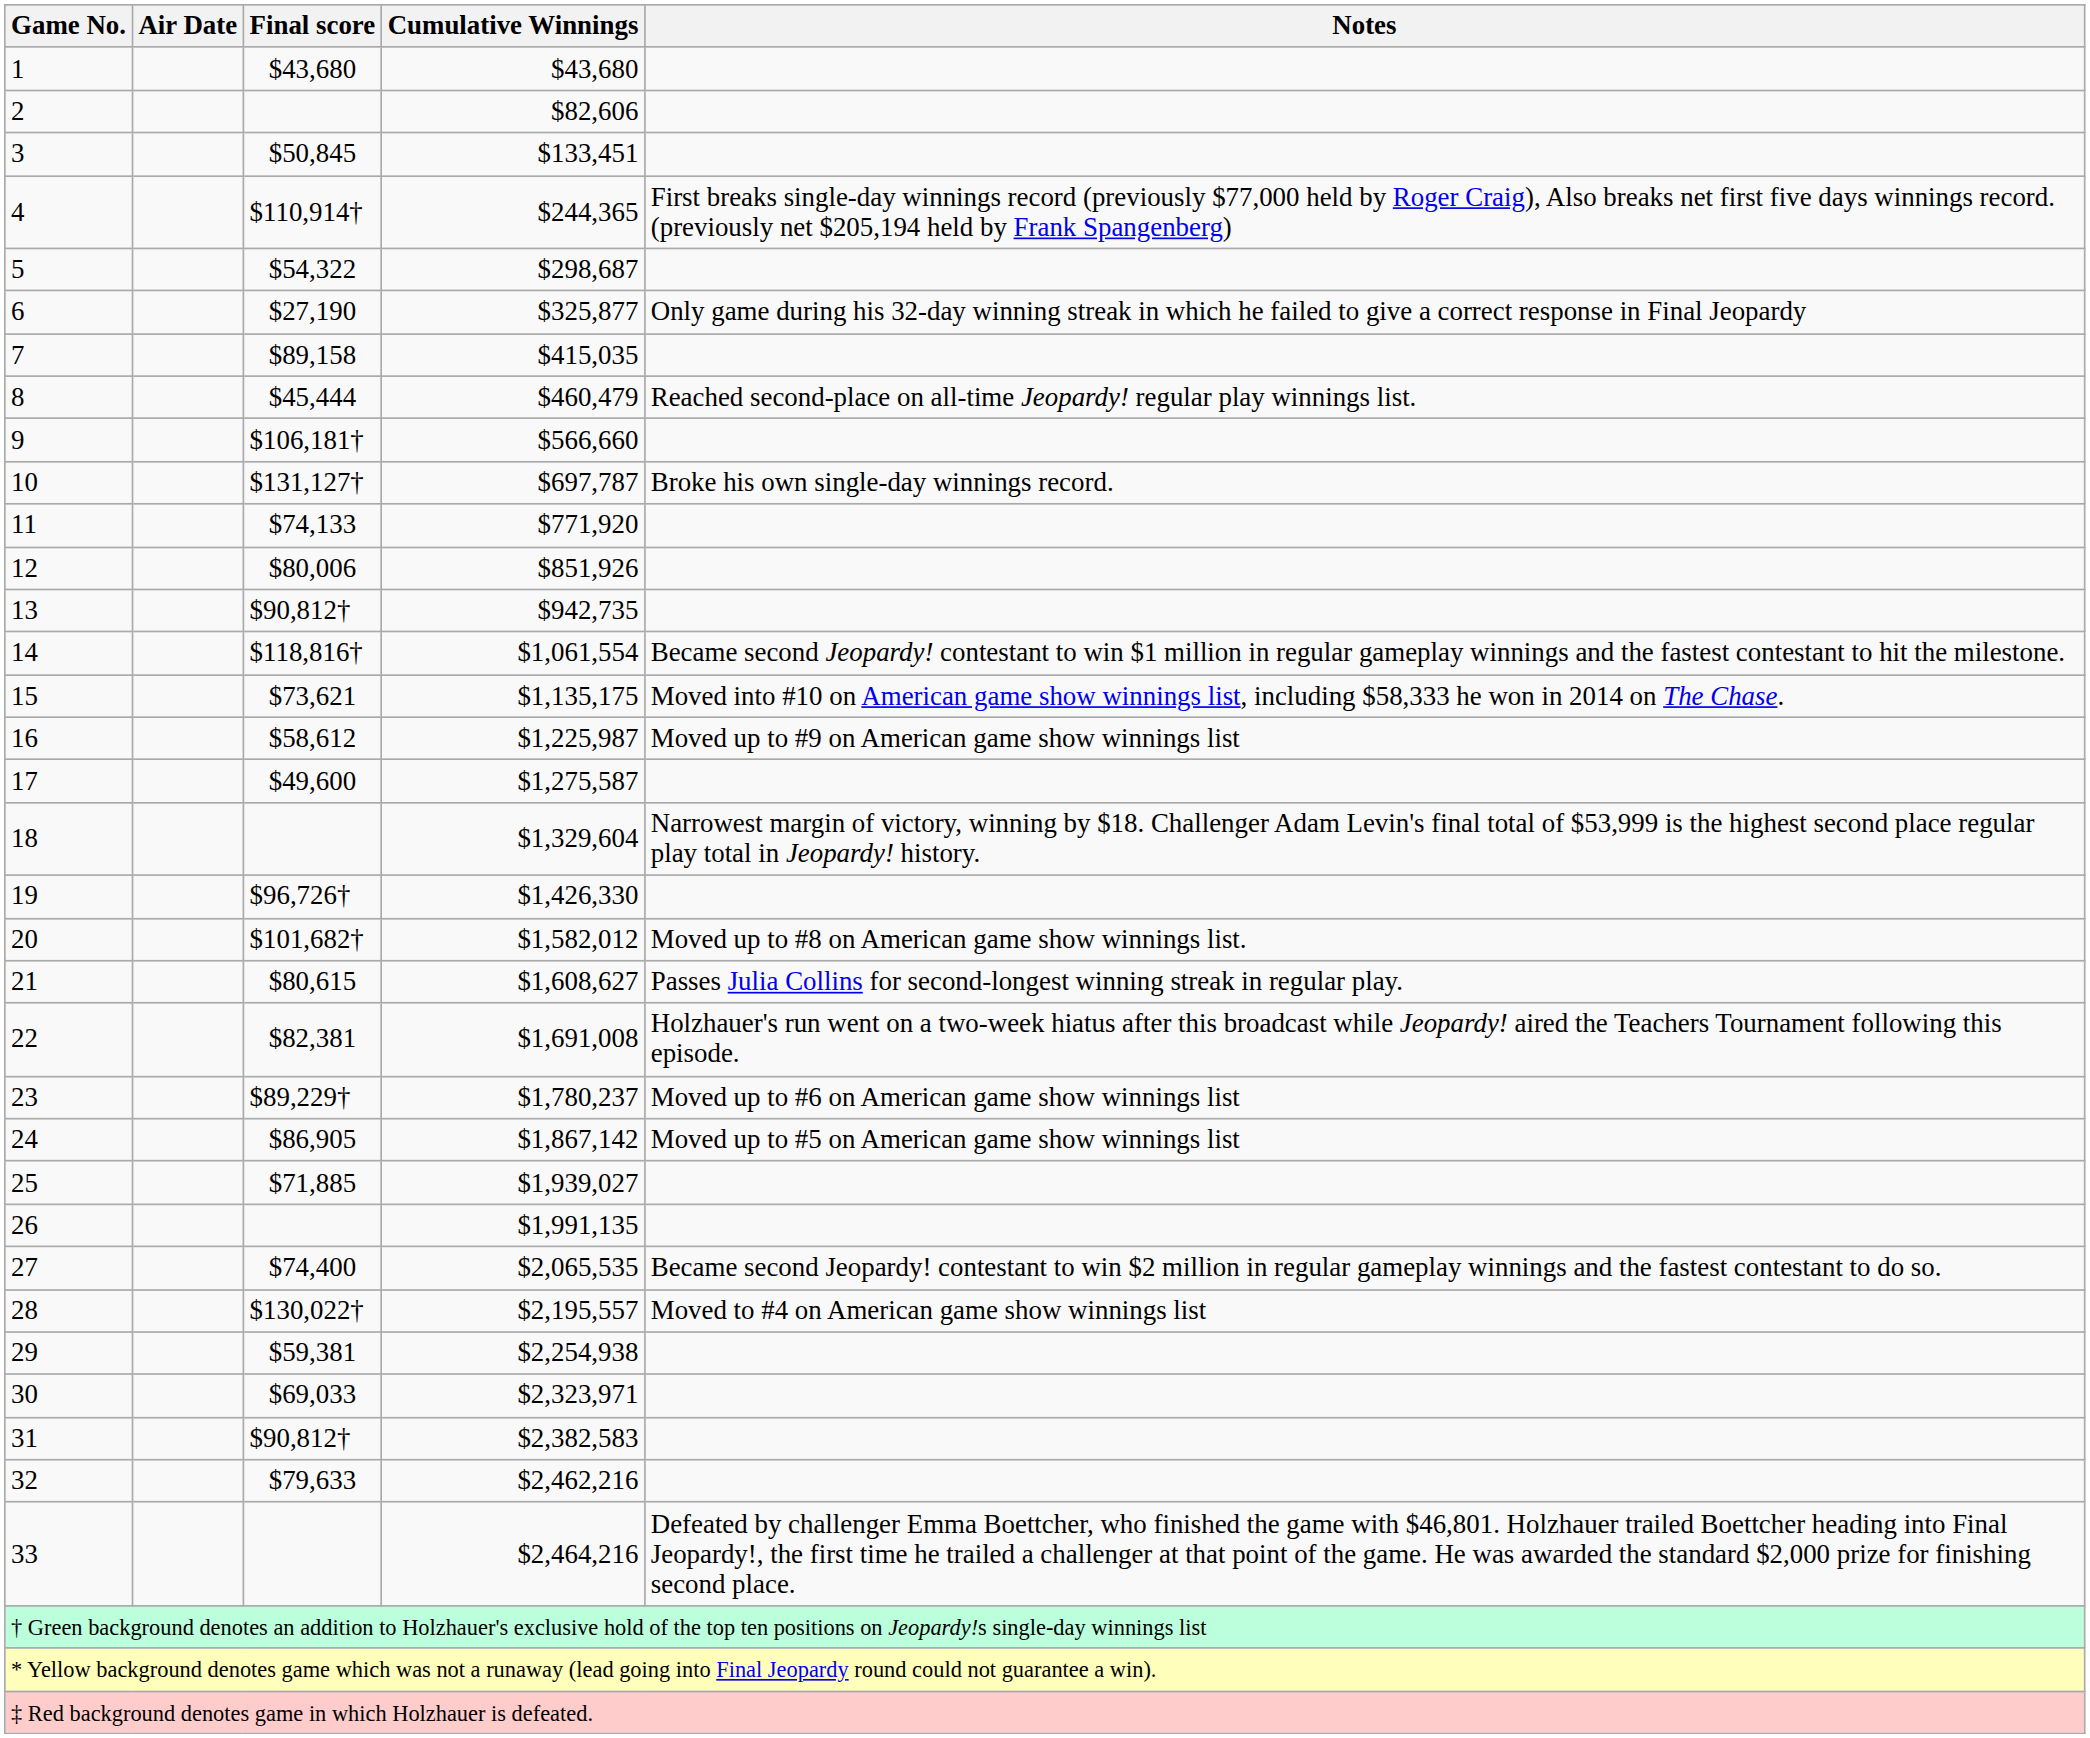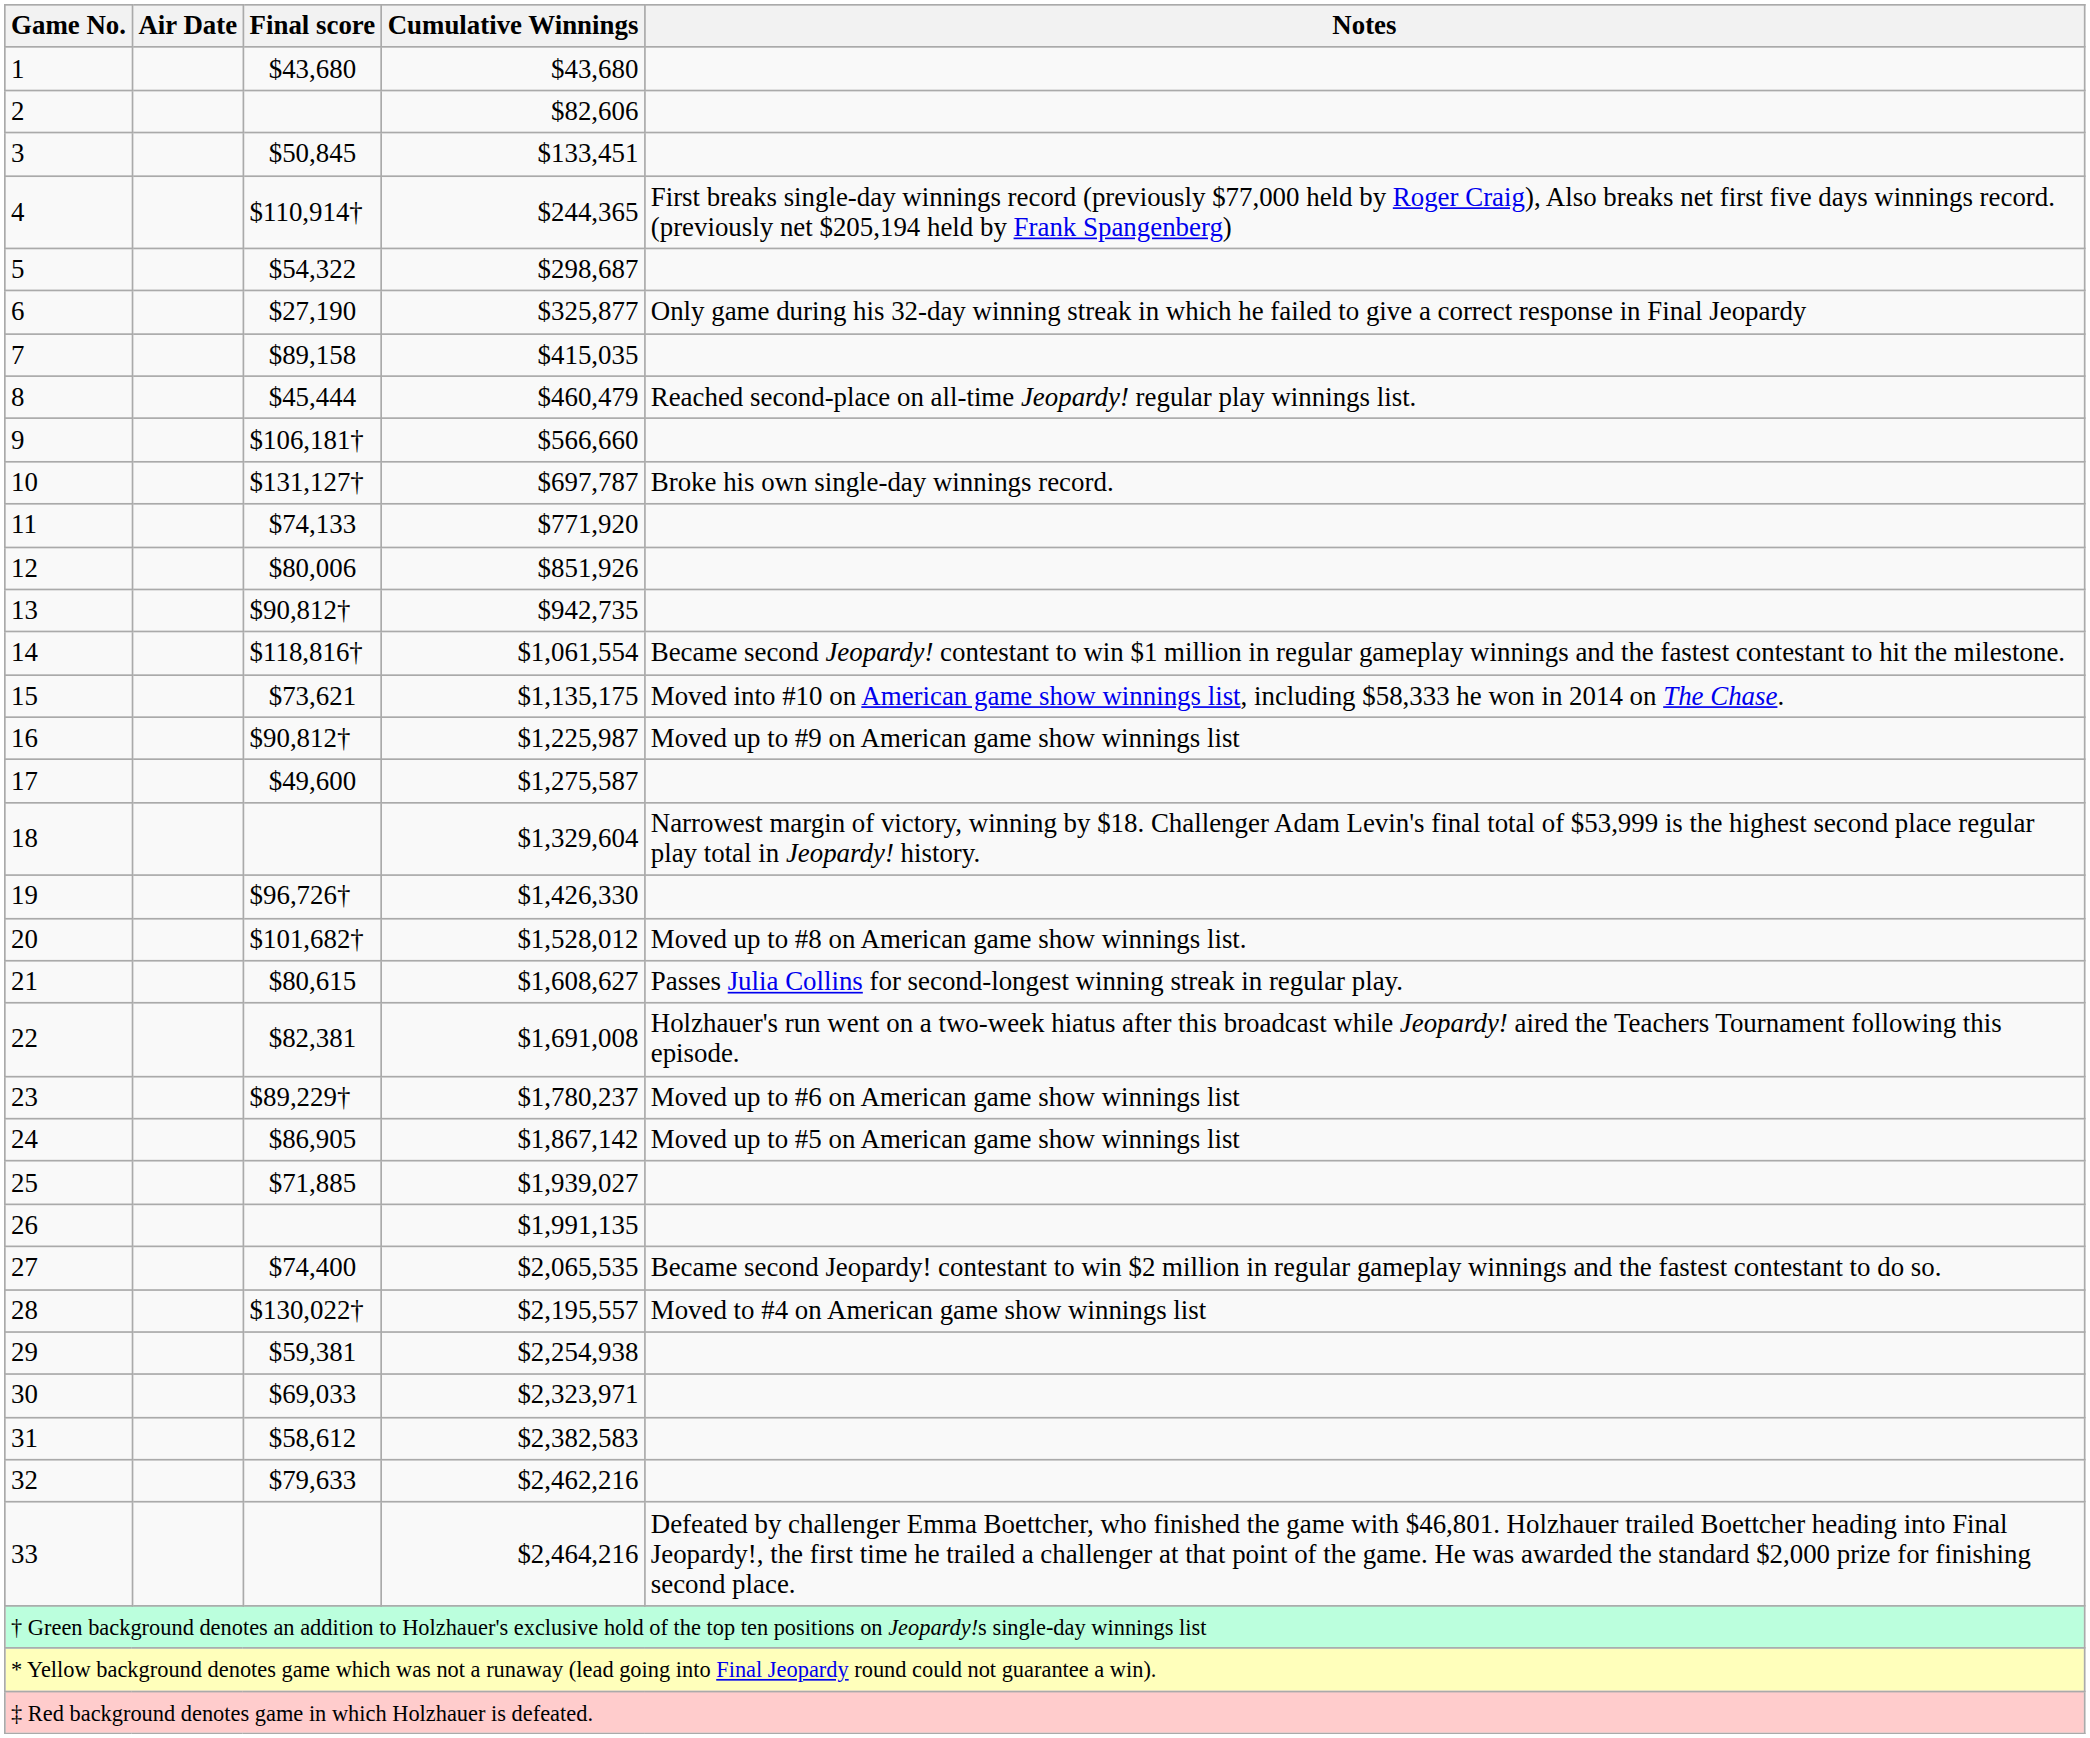(312, 738) $58,612 -> (300, 738) $90,812†
(578, 938) $1,582,012 -> (578, 938) $1,528,012
(300, 1438) $90,812† -> (312, 1438) $58,612
